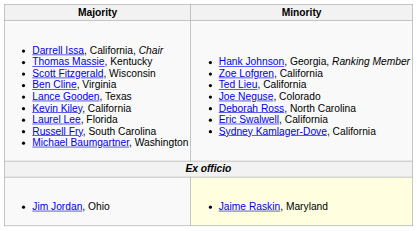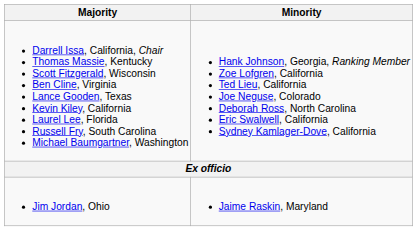(302, 207) lightyellow background -> (302, 207) no background
